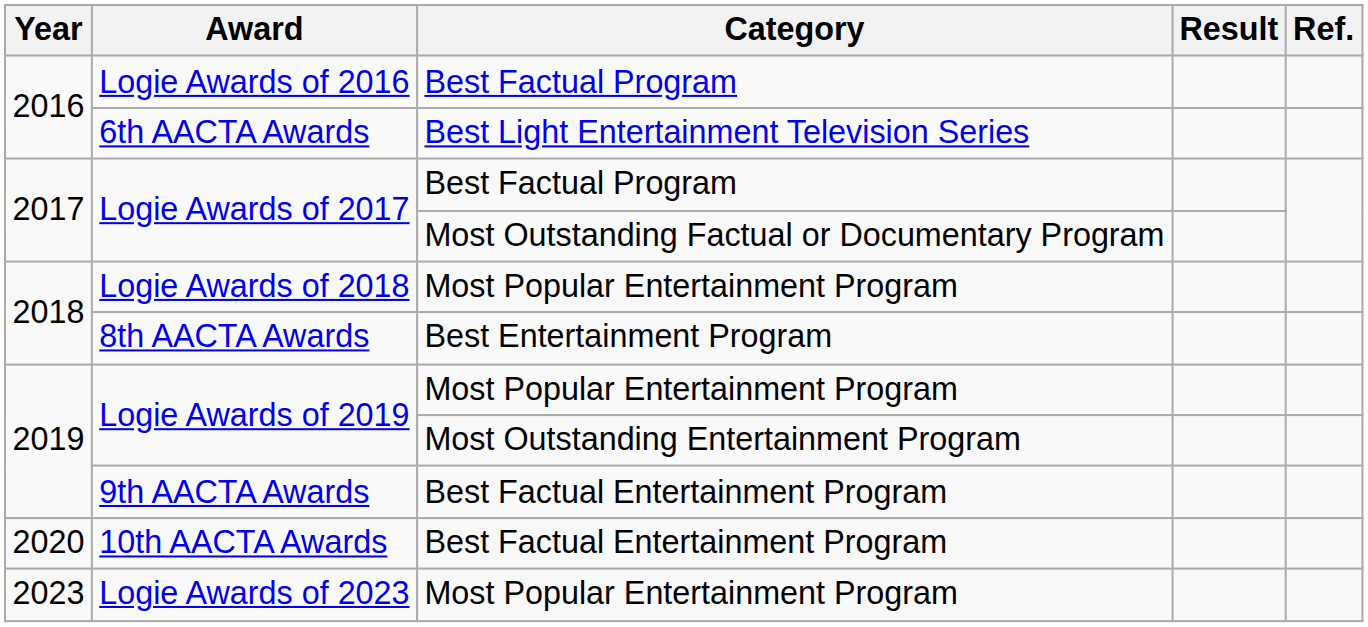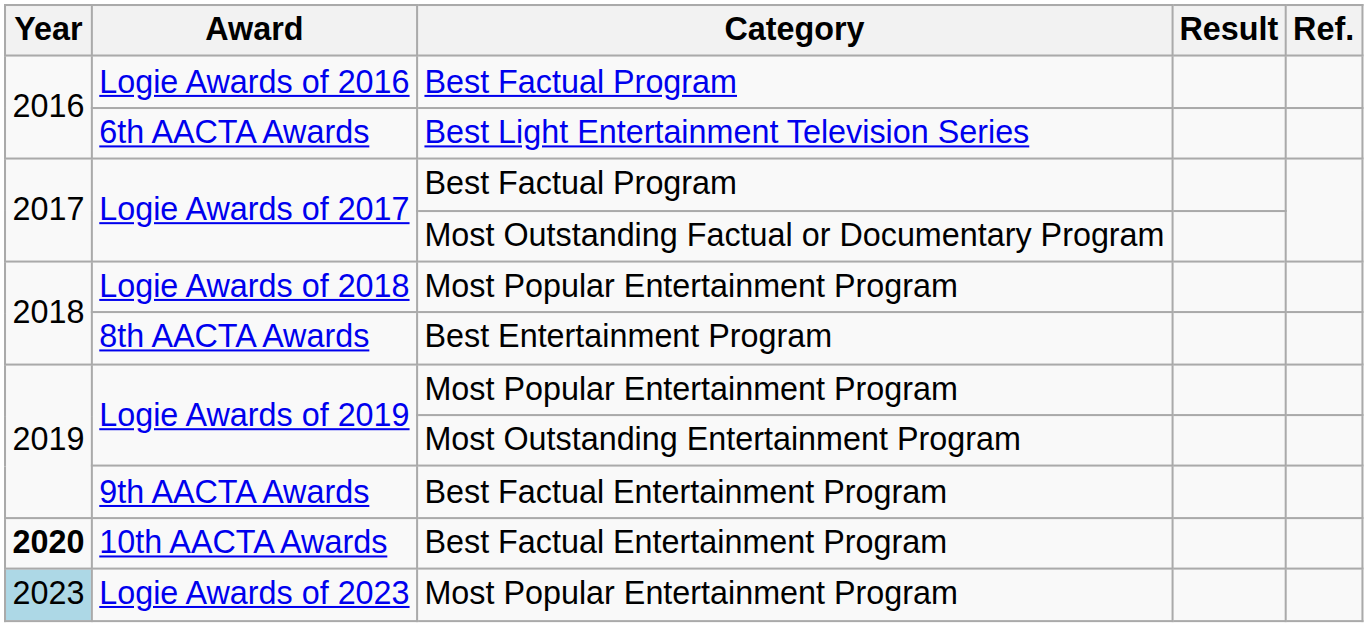(48, 542) normal -> (48, 542) bold
(48, 593) no background -> (48, 593) lightblue background
